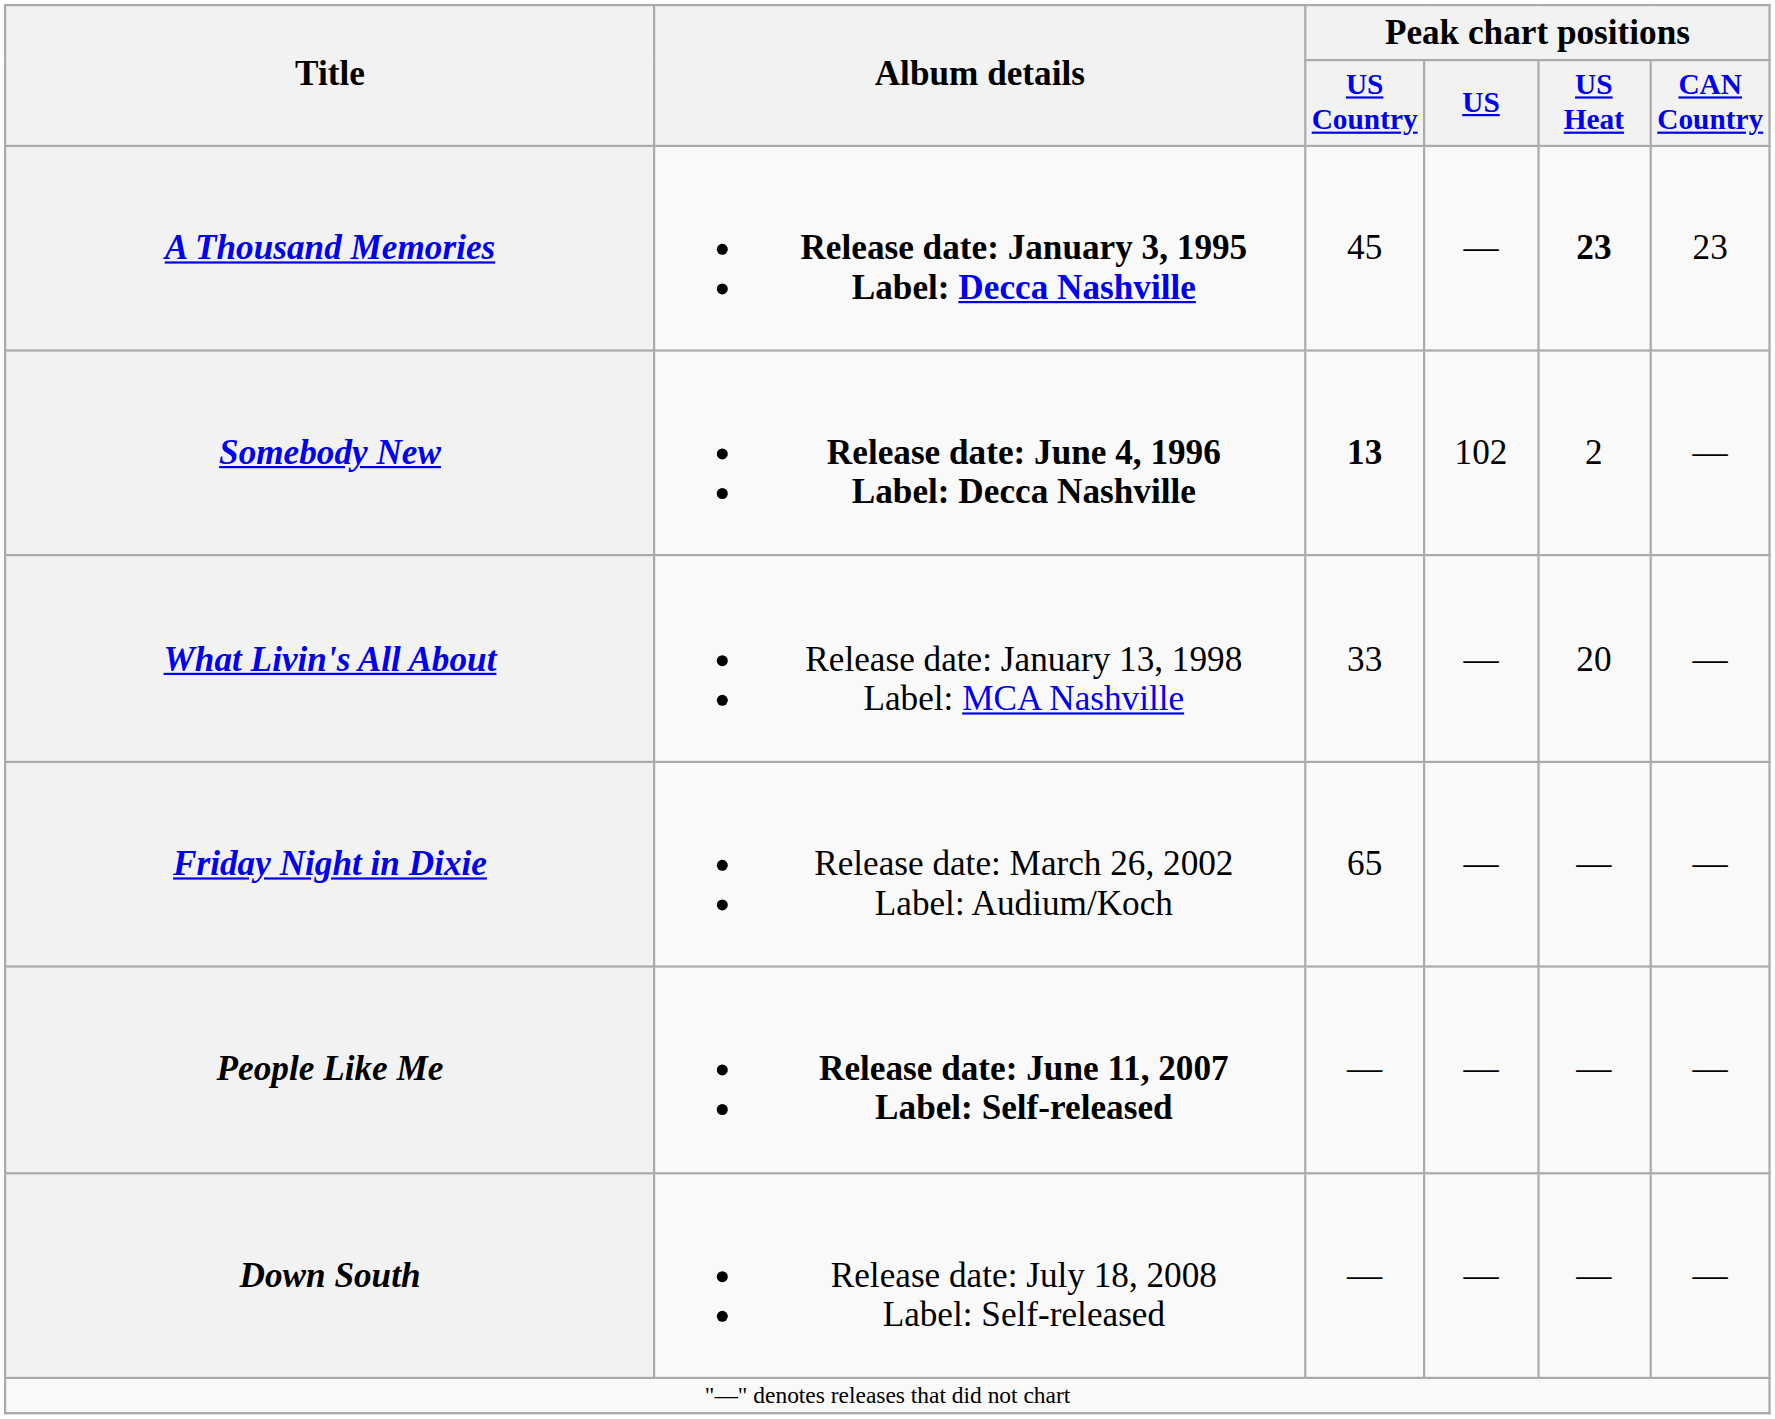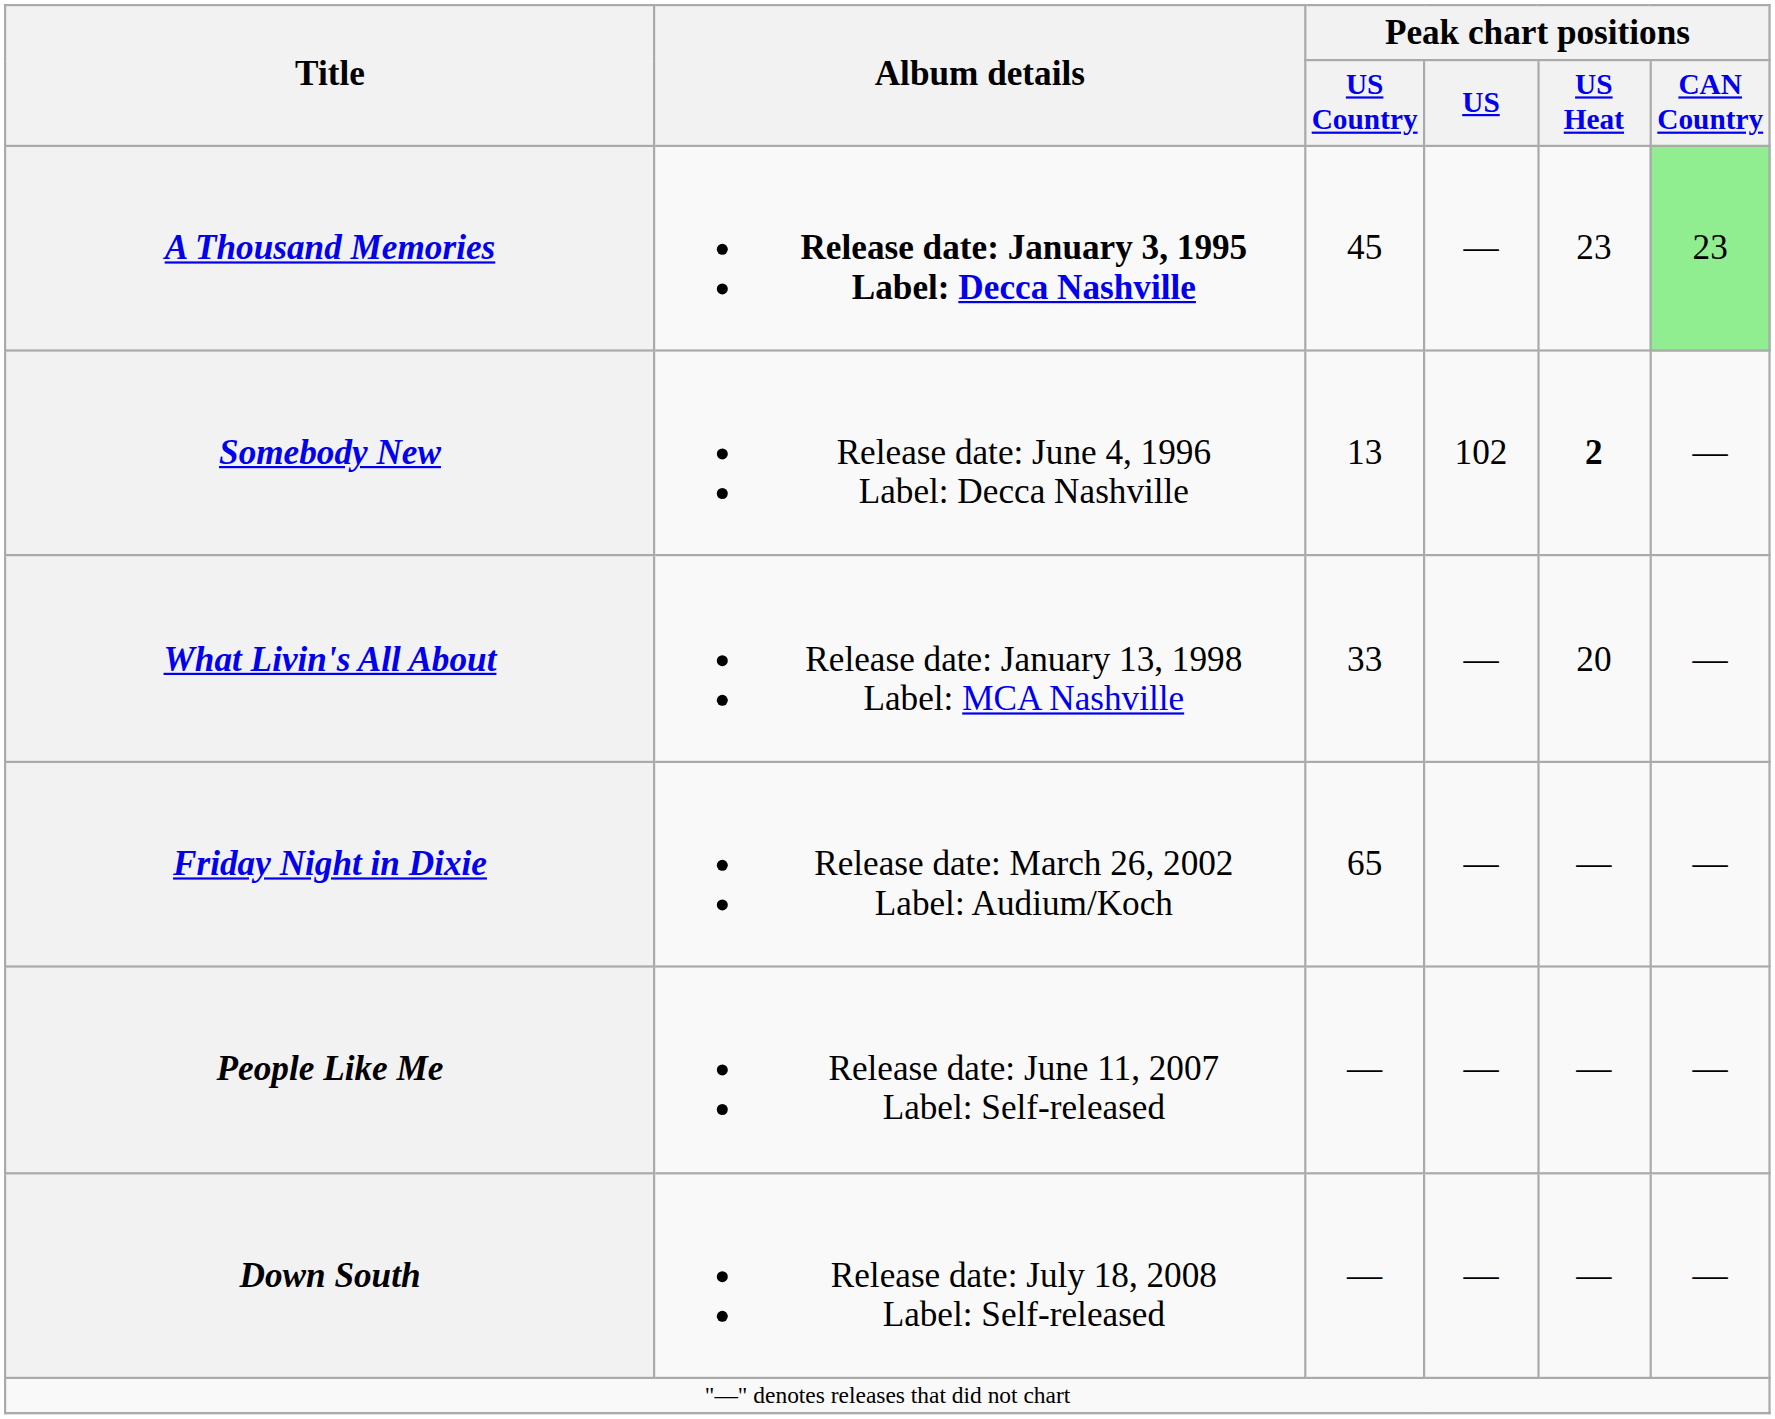(1594, 247) bold -> (1594, 247) normal
(1710, 247) no background -> (1710, 247) lightgreen background
(980, 473) bold -> (980, 473) normal
(1365, 452) bold -> (1365, 452) normal
(1594, 452) normal -> (1594, 452) bold
(980, 1089) bold -> (980, 1089) normal
